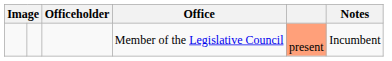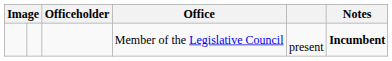(306, 46) lightsalmon background -> (306, 46) no background
(355, 39) normal -> (357, 39) bold
